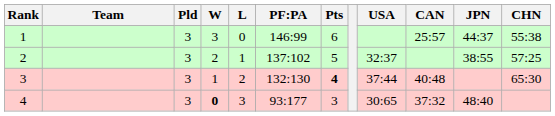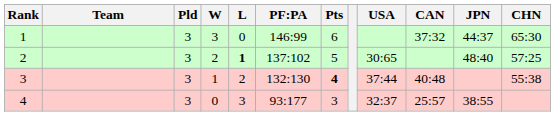(430, 36) 25:57 -> (430, 36) 37:32
(526, 36) 55:38 -> (526, 36) 65:30
(242, 57) normal -> (242, 57) bold
(382, 57) 32:37 -> (382, 57) 30:65
(478, 57) 38:55 -> (478, 57) 48:40
(526, 79) 65:30 -> (526, 79) 55:38
(215, 100) bold -> (215, 100) normal
(382, 100) 30:65 -> (382, 100) 32:37
(430, 100) 37:32 -> (430, 100) 25:57
(478, 100) 48:40 -> (478, 100) 38:55
